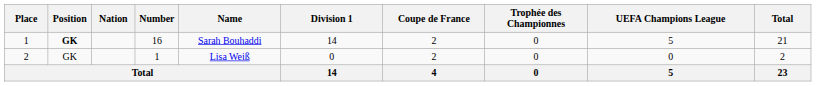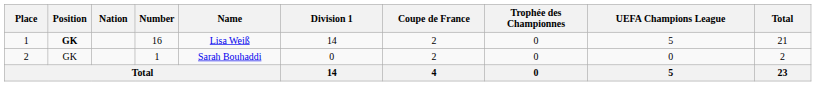(230, 40) Sarah Bouhaddi -> (230, 40) Lisa Weiß
(230, 57) Lisa Weiß -> (230, 57) Sarah Bouhaddi
